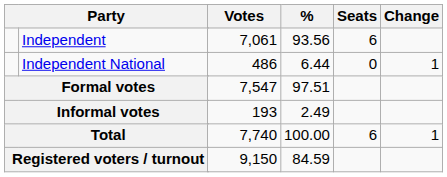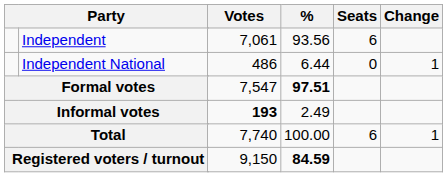(311, 87) normal -> (311, 87) bold
(265, 111) normal -> (265, 111) bold
(311, 159) normal -> (311, 159) bold
